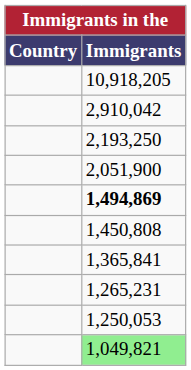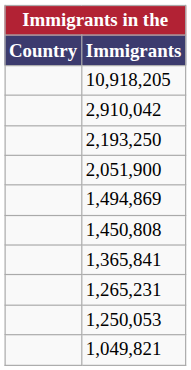(124, 200) bold -> (124, 200) normal
(124, 349) lightgreen background -> (124, 349) no background
